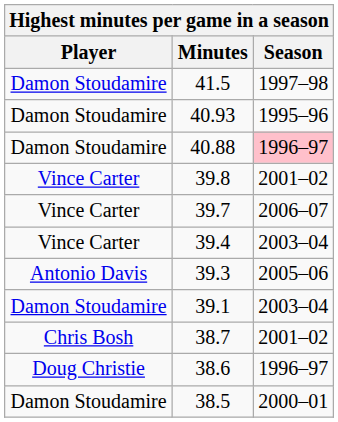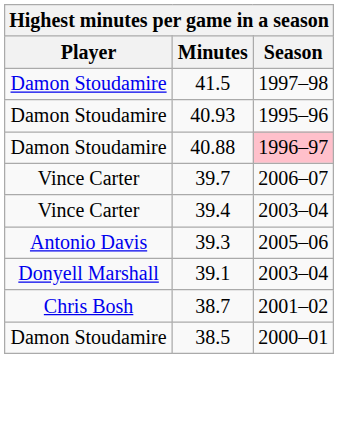- row: (213, 178)
(89, 305) Damon Stoudamire -> (89, 274) Donyell Marshall
- row: (213, 369)
